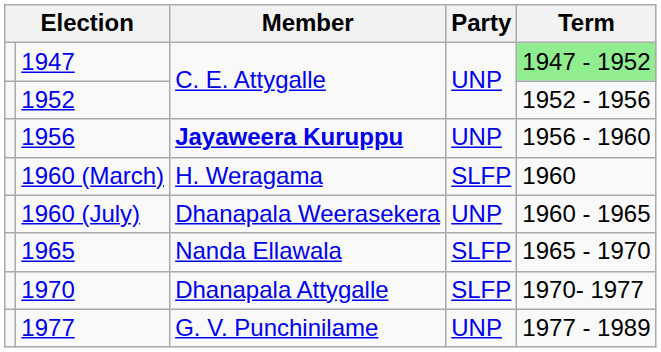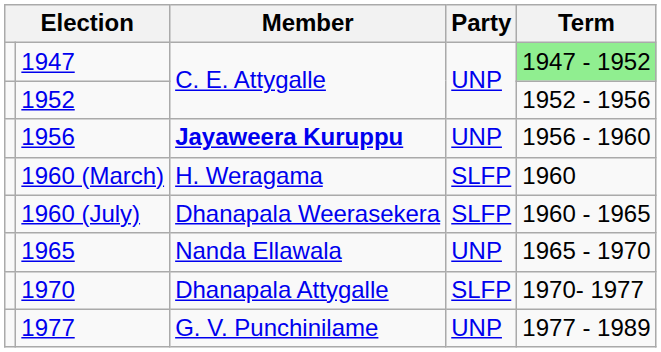(477, 213) UNP -> (481, 213) SLFP
(481, 251) SLFP -> (477, 251) UNP
